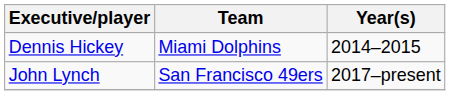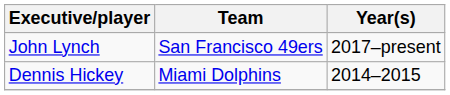rows swapped: (66, 47) <-> (54, 75)
